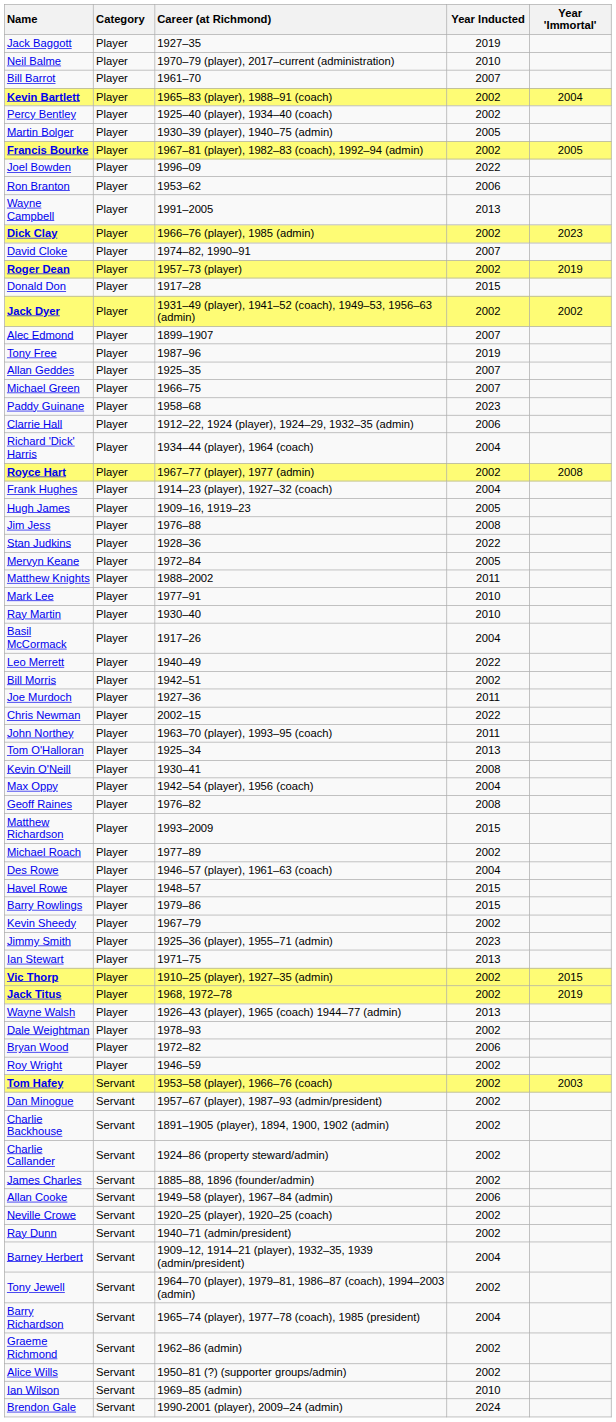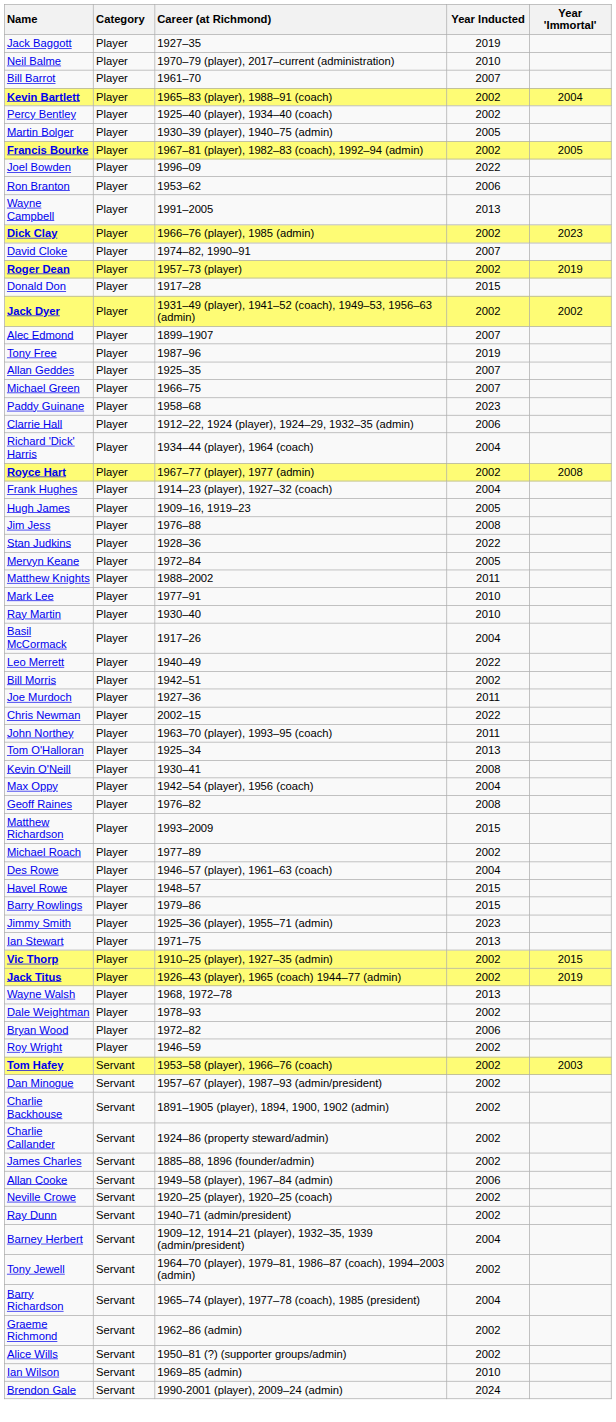- row: (41, 923)
(195, 994) 1968, 1972–78 -> (279, 977) 1926–43 (player), 1965 (coach) 1944–77 (admin)
(279, 1012) 1926–43 (player), 1965 (coach) 1944–77 (admin) -> (195, 994) 1968, 1972–78
